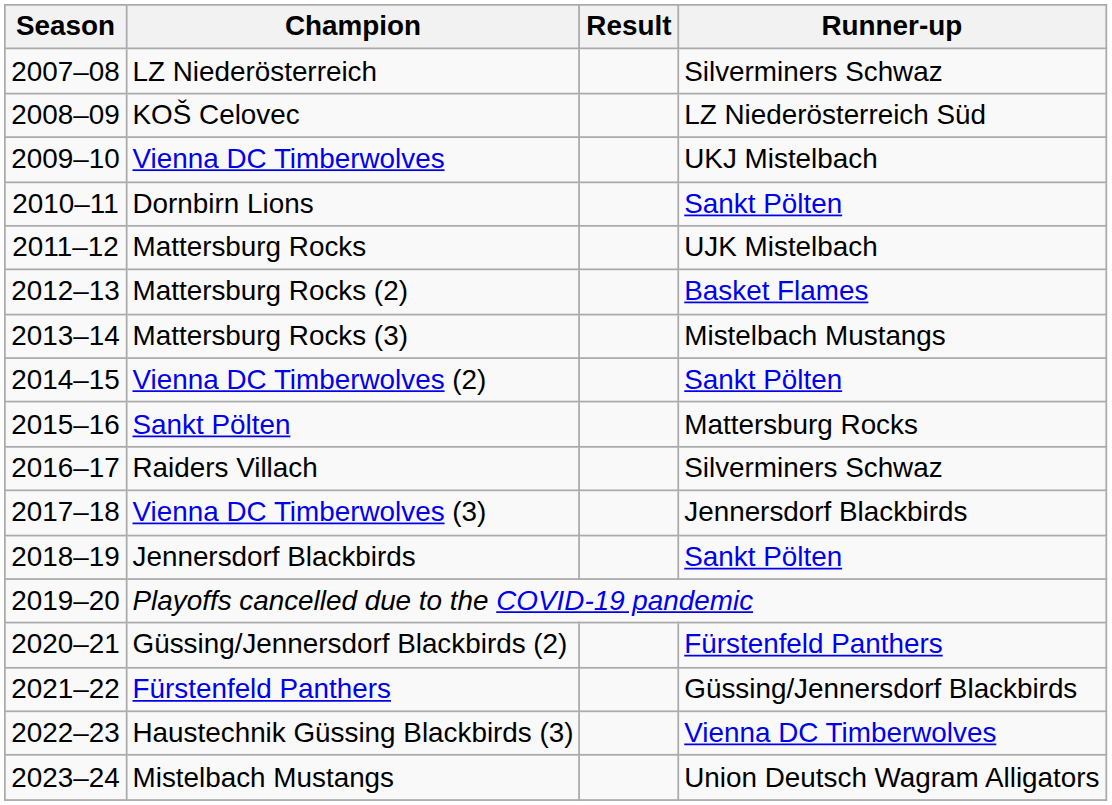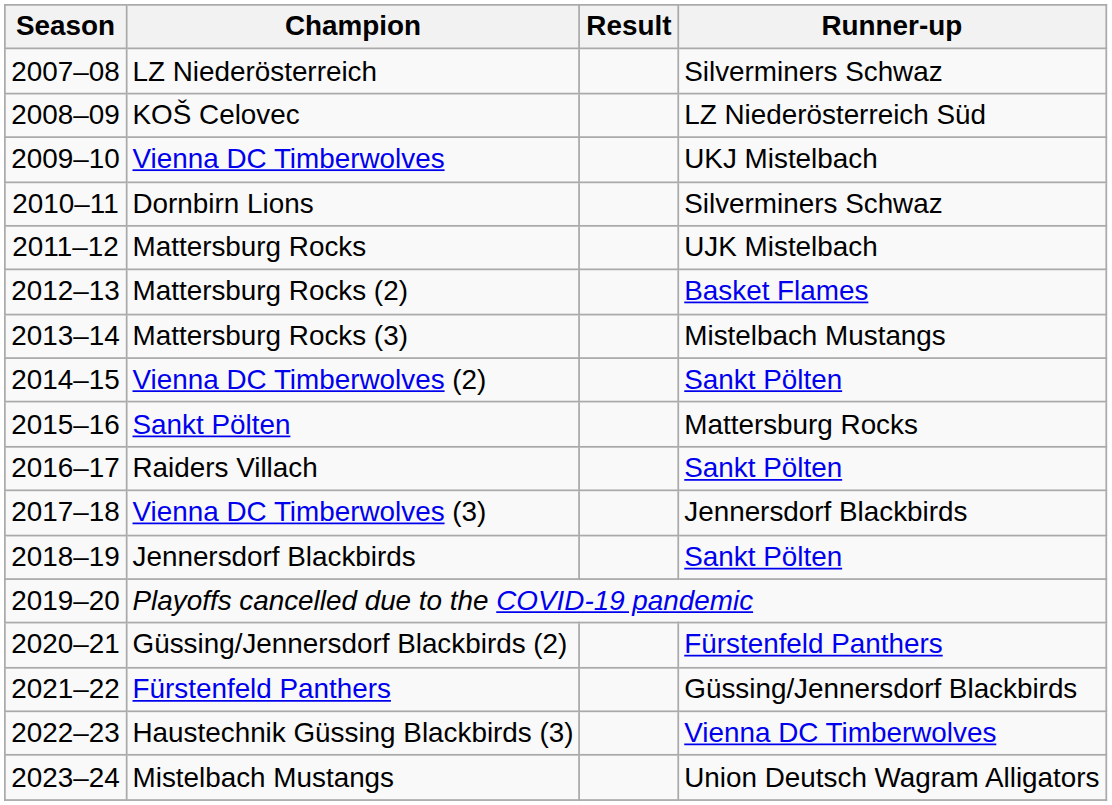(763, 203) Sankt Pölten -> (813, 203) Silverminers Schwaz
(813, 468) Silverminers Schwaz -> (763, 468) Sankt Pölten
